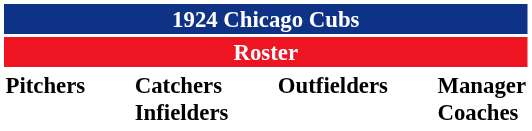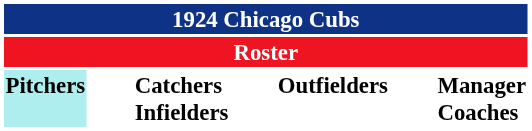(45, 84) no background -> (45, 84) paleturquoise background
